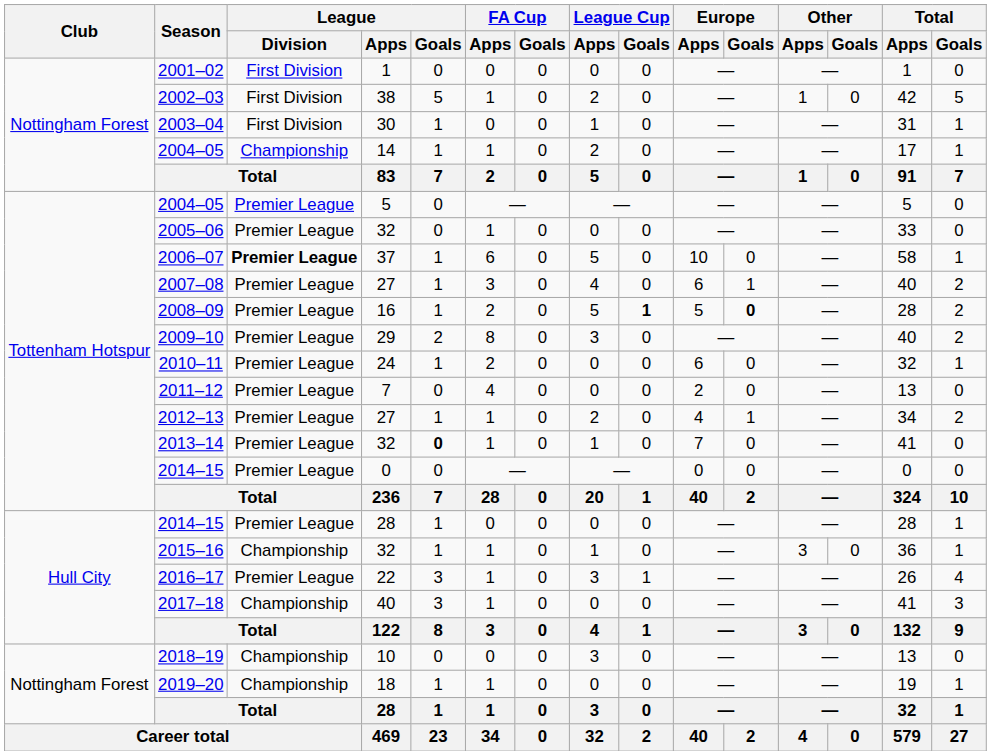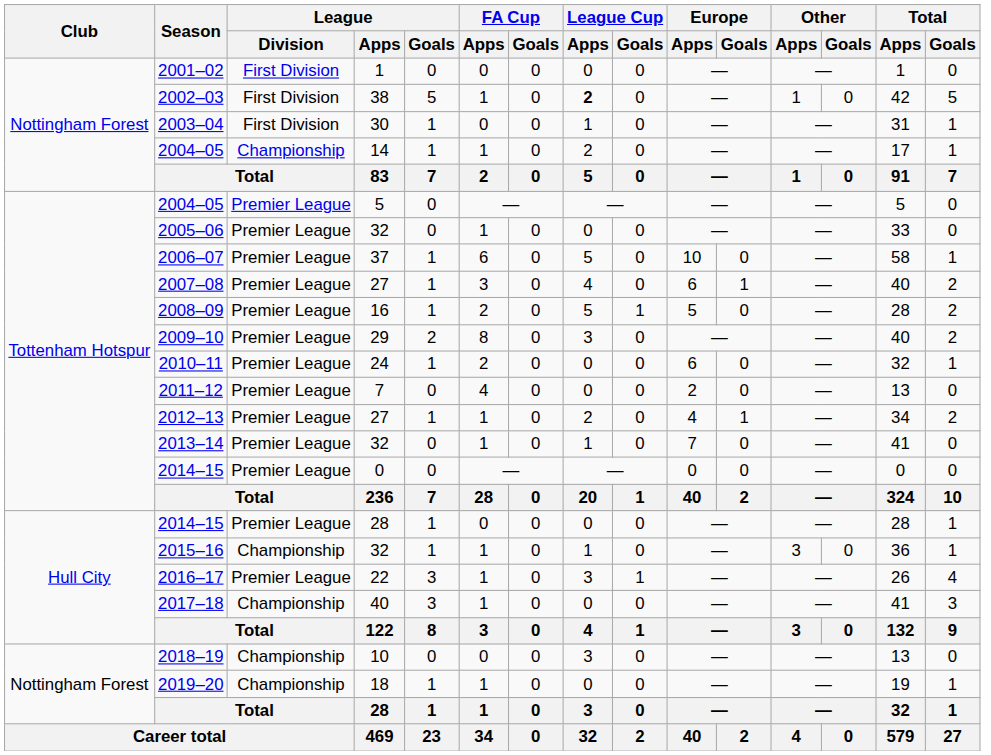(594, 97) normal -> (588, 97) bold
(294, 257) bold -> (291, 257) normal
(647, 310) bold -> (640, 310) normal
(751, 310) bold -> (744, 310) normal
(438, 444) bold -> (432, 444) normal
